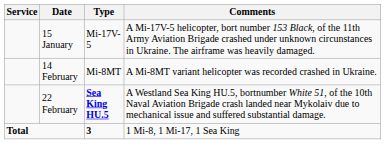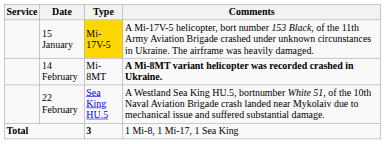(103, 39) no background -> (99, 39) gold background
(251, 71) normal -> (239, 71) bold
(97, 104) bold -> (97, 104) normal
